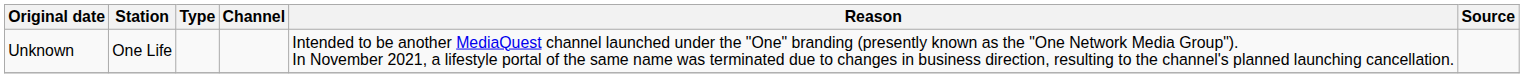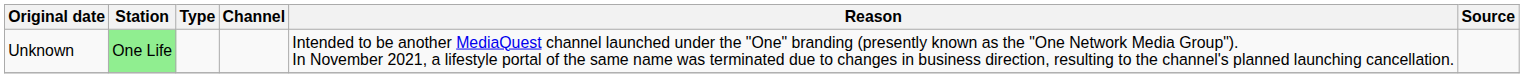(142, 51) no background -> (142, 51) lightgreen background
